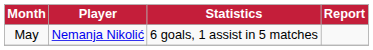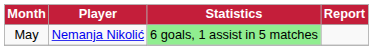(234, 34) no background -> (234, 34) lightgreen background
